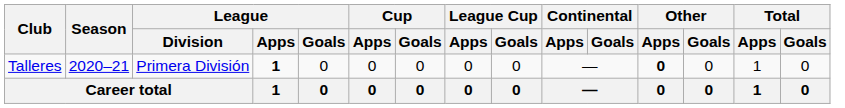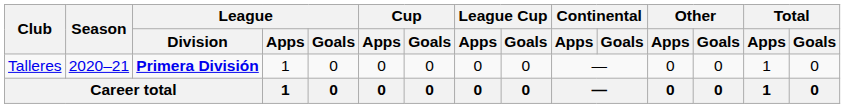(193, 66) normal -> (198, 66) bold
(276, 66) bold -> (285, 66) normal
(661, 66) bold -> (670, 66) normal
